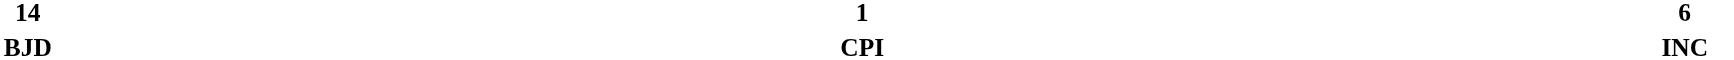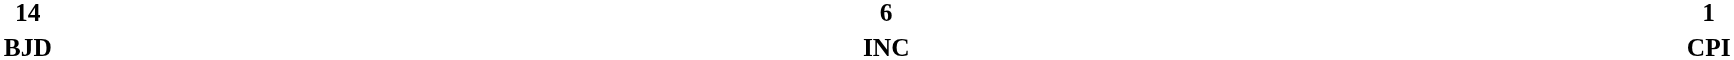columns swapped: (1685, 12) <-> (862, 12)
